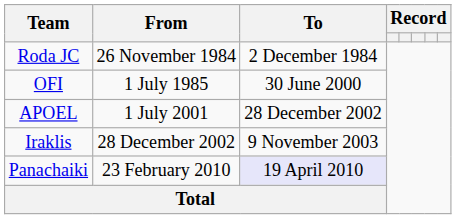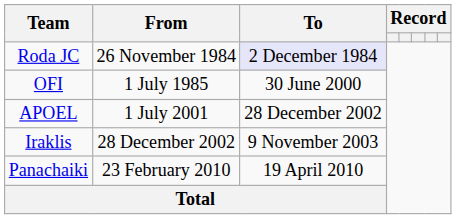(313, 55) no background -> (313, 55) lavender background
(313, 170) lavender background -> (313, 170) no background
